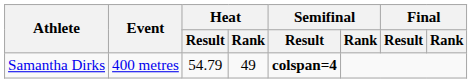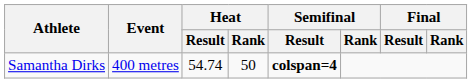(205, 65) 54.79 -> (205, 65) 54.74
(248, 65) 49 -> (248, 65) 50
